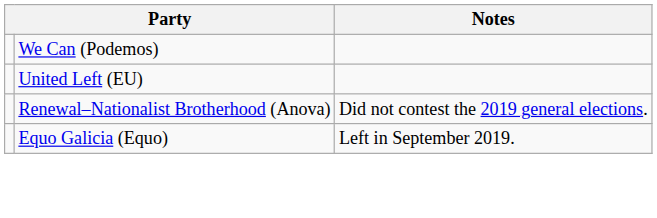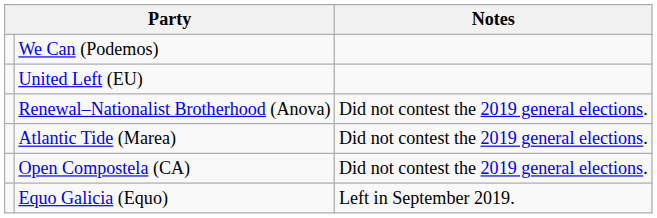+ row: (97, 138)
+ row: (104, 168)
